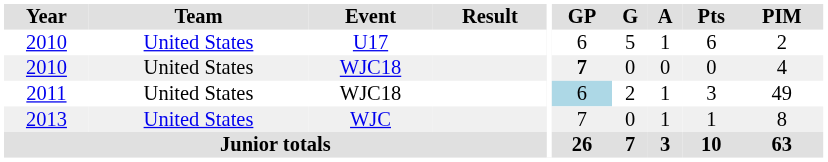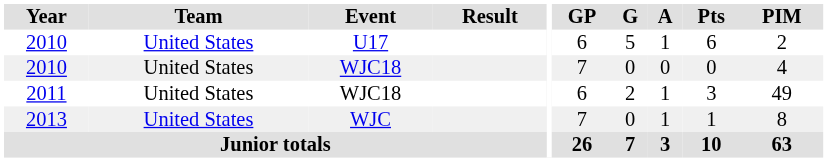(582, 67) bold -> (582, 67) normal
(582, 93) lightblue background -> (582, 93) no background
